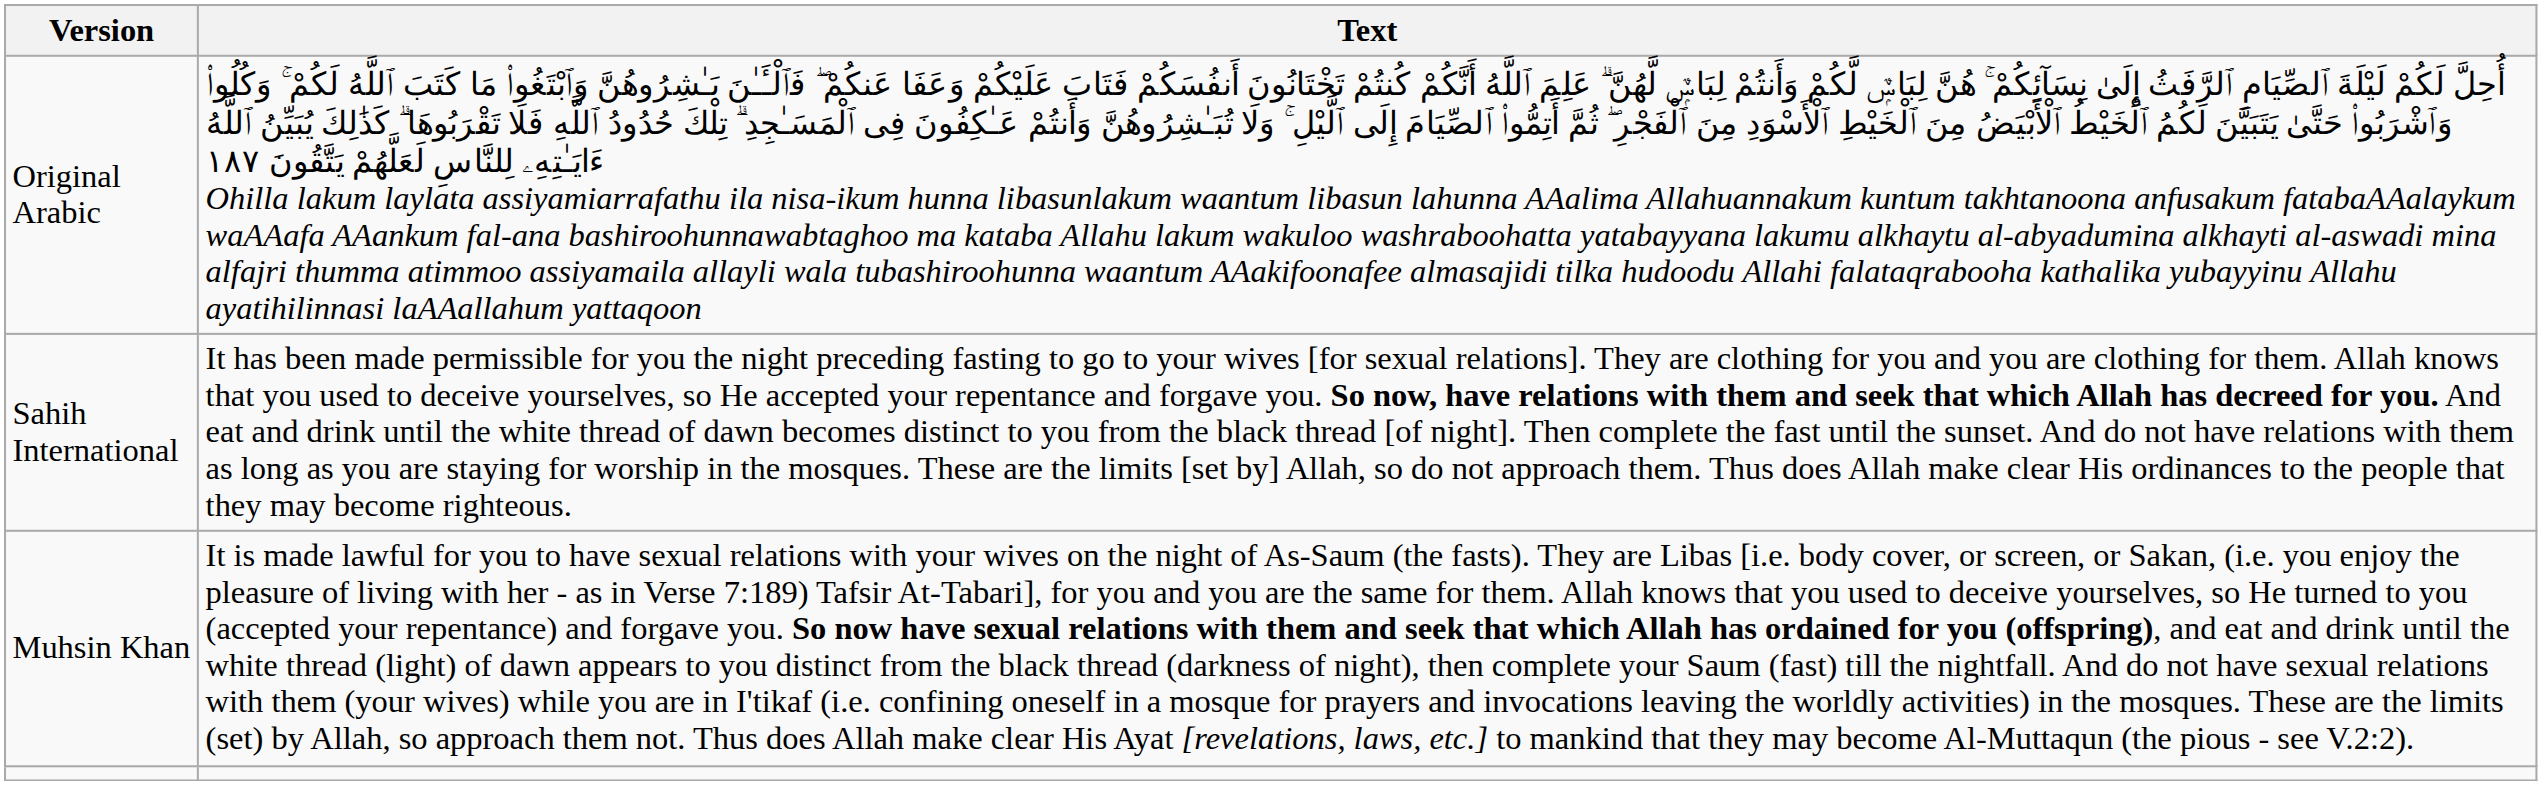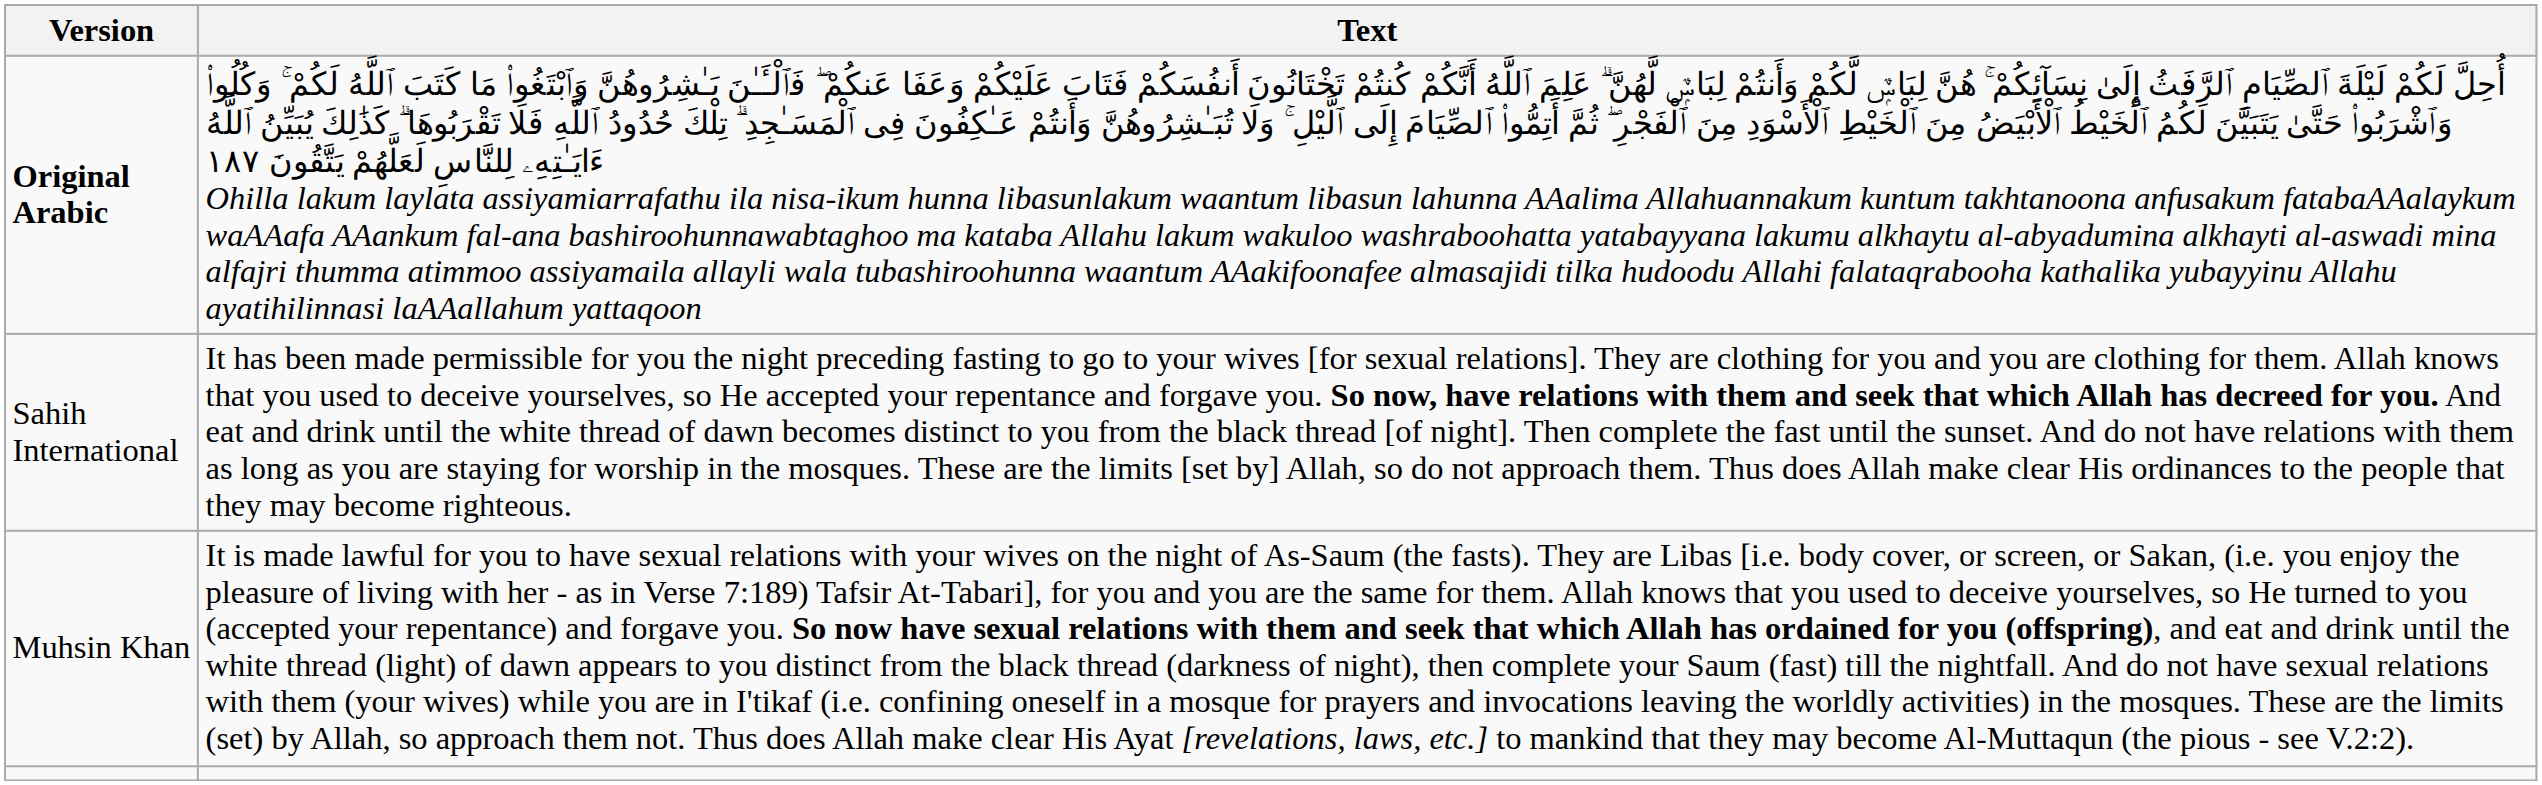(67, 194) normal -> (71, 194) bold
